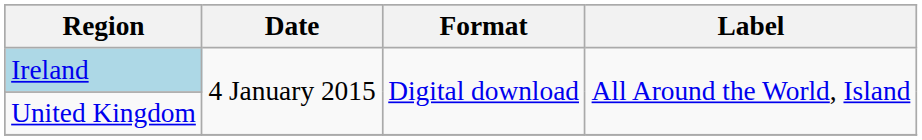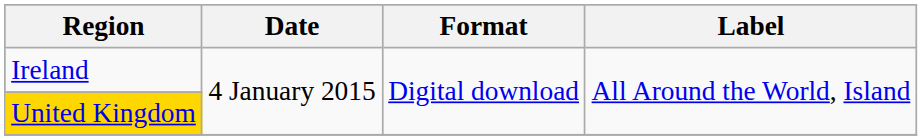(50, 69) lightblue background -> (50, 69) no background
(104, 112) no background -> (104, 112) gold background
